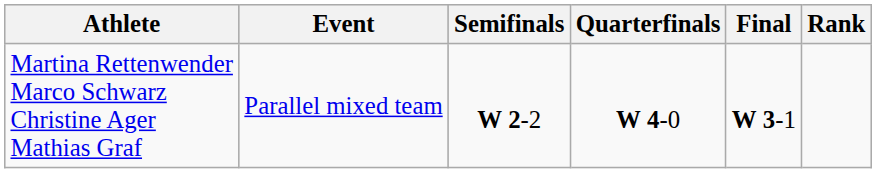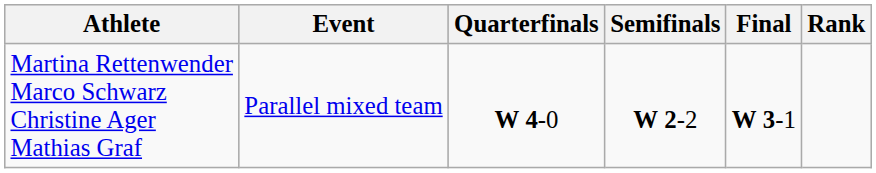columns swapped: (648, 24) <-> (509, 24)
